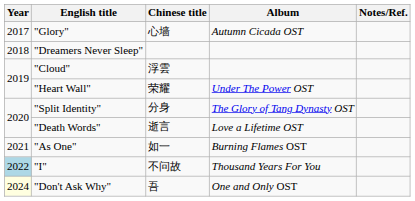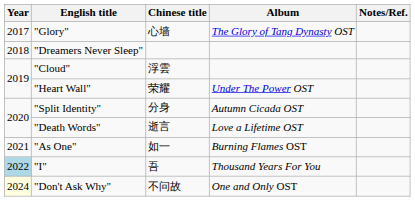(257, 31) Autumn Cicada OST -> (283, 31) The Glory of Tang Dynasty OST
(283, 108) The Glory of Tang Dynasty OST -> (257, 108) Autumn Cicada OST
(165, 166) 不问故 -> (154, 166) 吾
(154, 186) 吾 -> (165, 186) 不问故
